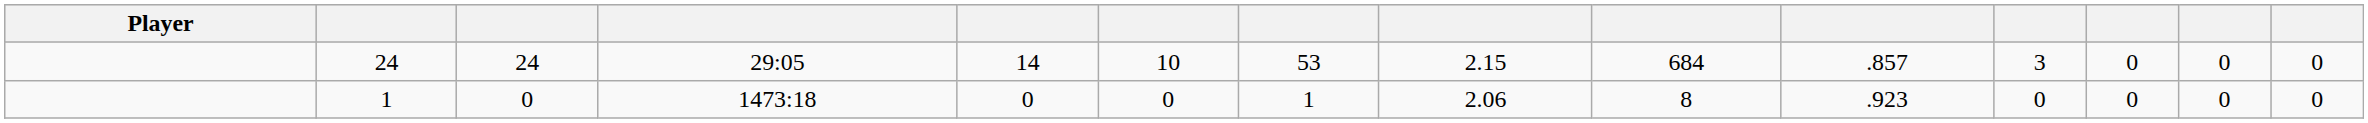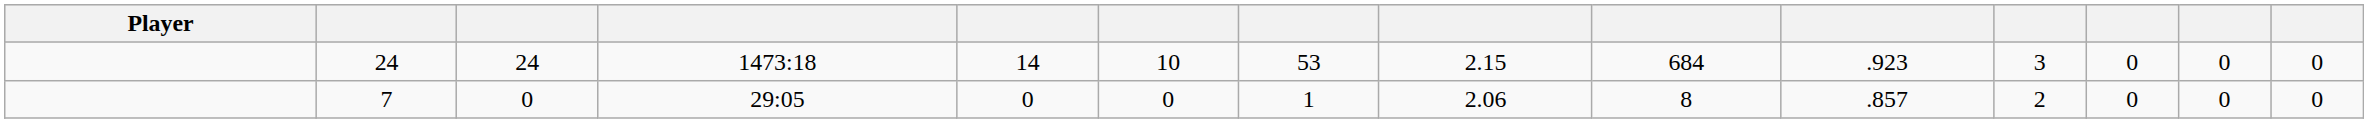(777, 61) 29:05 -> (777, 61) 1473:18
(1887, 61) .857 -> (1887, 61) .923
(387, 99) 1 -> (387, 99) 7
(777, 99) 1473:18 -> (777, 99) 29:05
(1887, 99) .923 -> (1887, 99) .857
(2040, 99) 0 -> (2040, 99) 2
